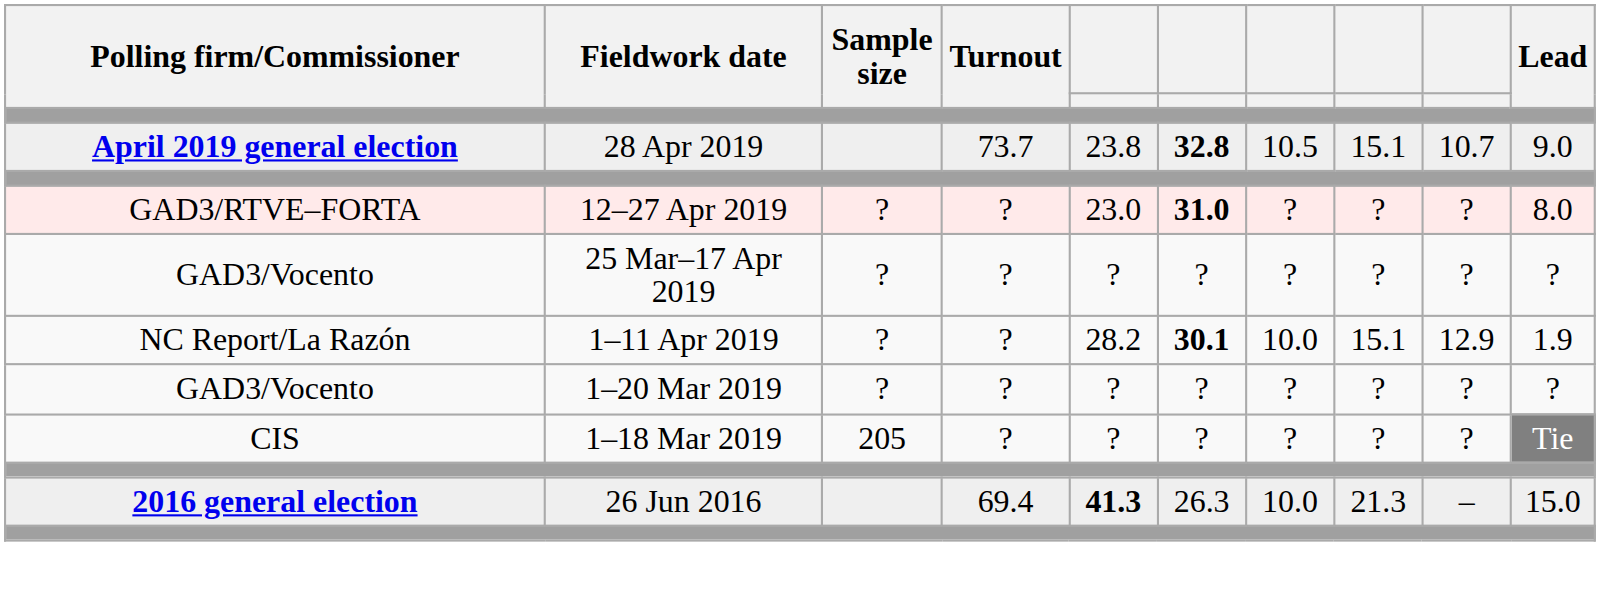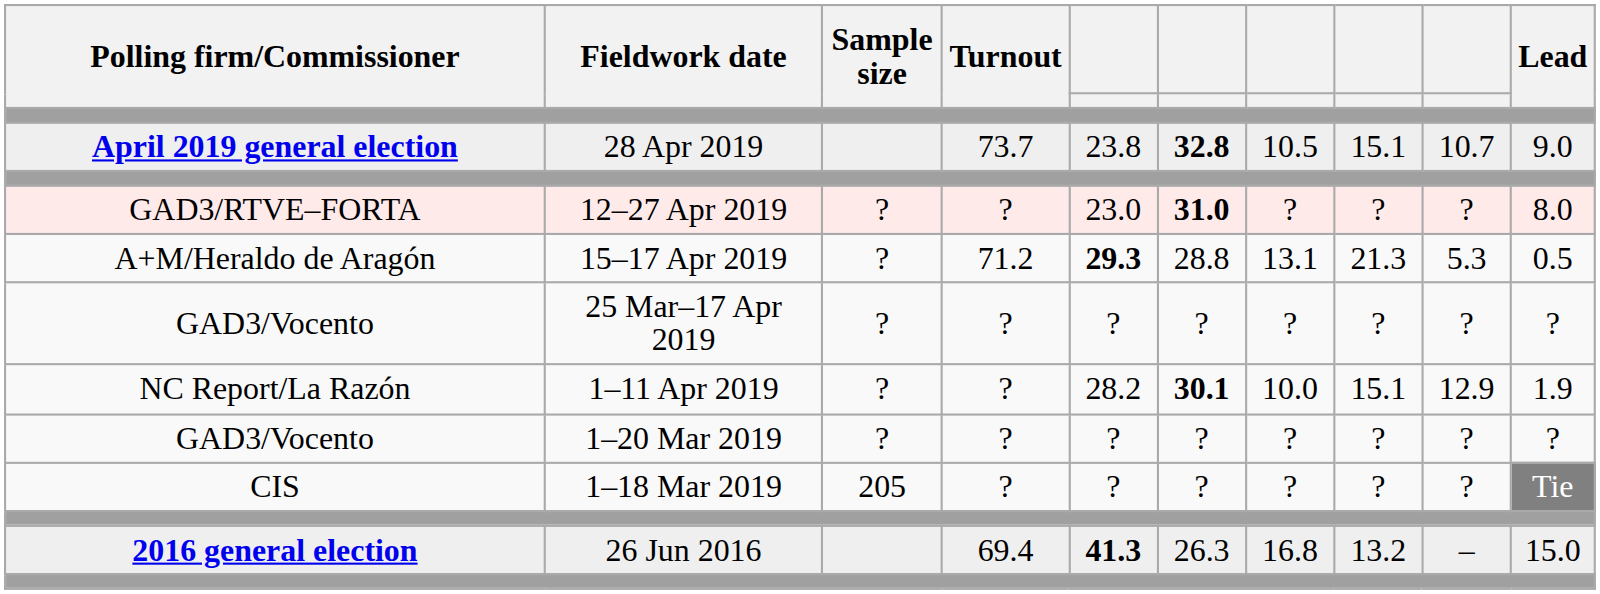+ row: (275, 258)
(1290, 500) 10.0 -> (1290, 549) 16.8
(1378, 500) 21.3 -> (1378, 549) 13.2
